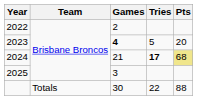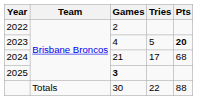(115, 42) bold -> (115, 42) normal
(181, 42) normal -> (181, 42) bold
(154, 57) bold -> (154, 57) normal
(181, 57) khaki background -> (181, 57) no background
(115, 73) normal -> (115, 73) bold
